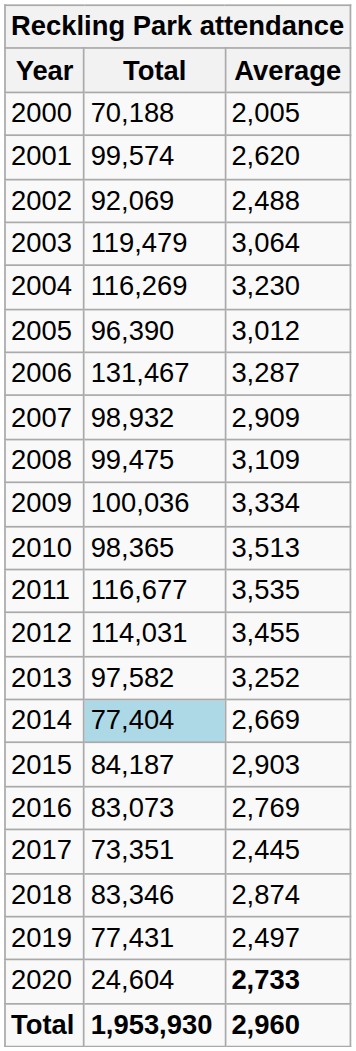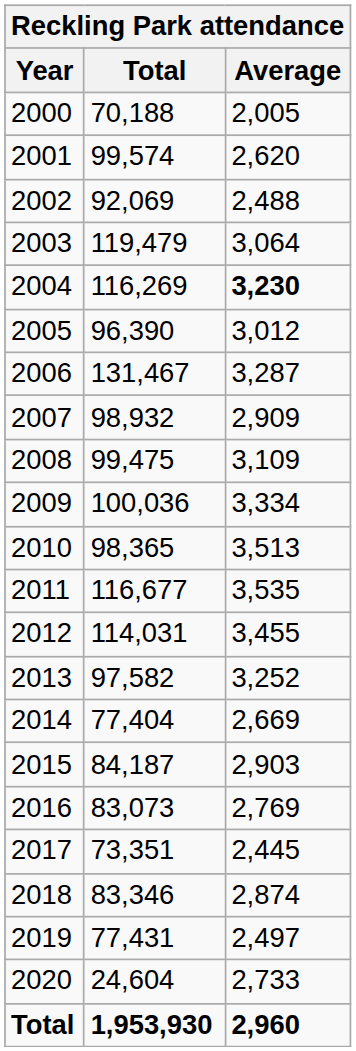(266, 286) normal -> (266, 286) bold
(132, 720) lightblue background -> (132, 720) no background
(266, 981) bold -> (266, 981) normal
